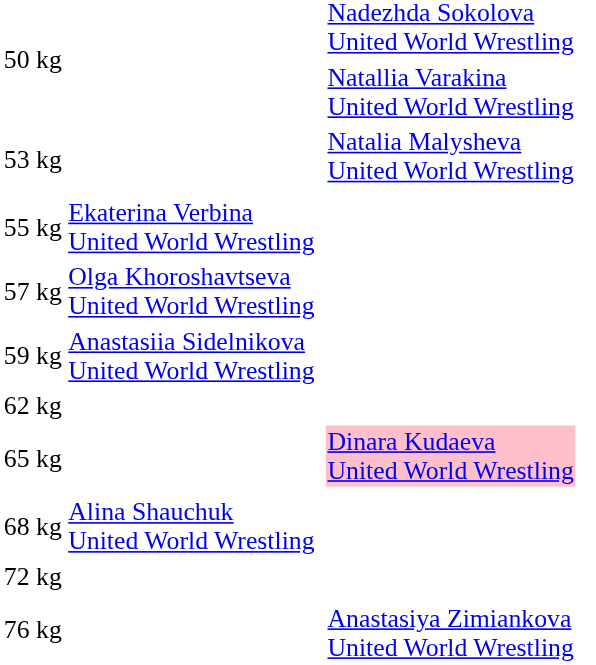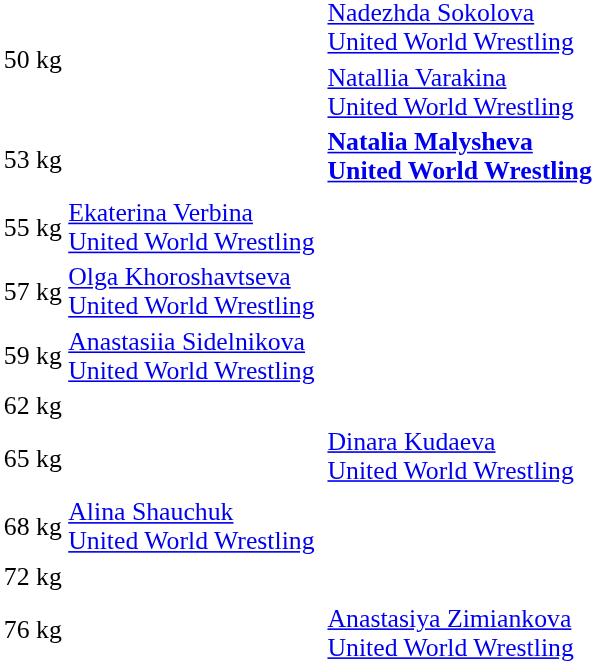(451, 156) normal -> (460, 156) bold
(451, 455) pink background -> (451, 455) no background
